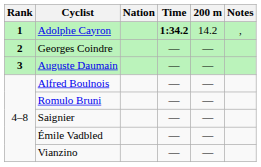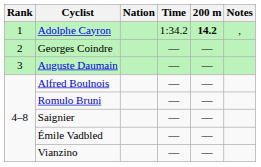(20, 30) bold -> (20, 30) normal
(174, 30) bold -> (174, 30) normal
(208, 30) normal -> (207, 30) bold
(20, 48) bold -> (20, 48) normal
(20, 65) bold -> (20, 65) normal
